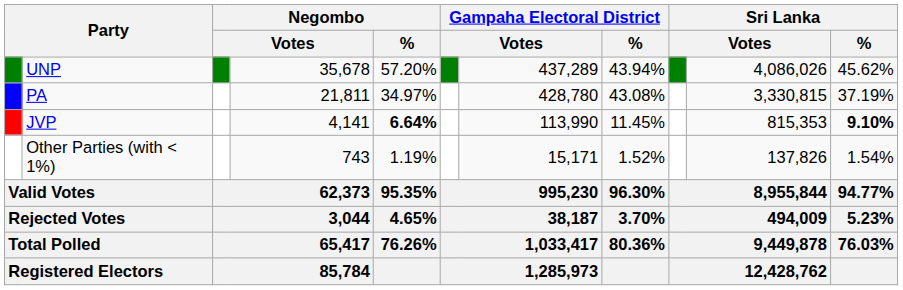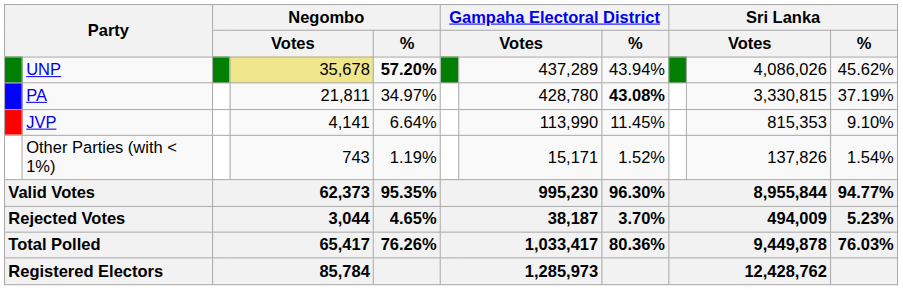(345, 69) no background -> (345, 69) khaki background
(409, 69) normal -> (409, 69) bold
(637, 95) normal -> (637, 95) bold
(413, 122) bold -> (413, 122) normal
(870, 122) bold -> (870, 122) normal
